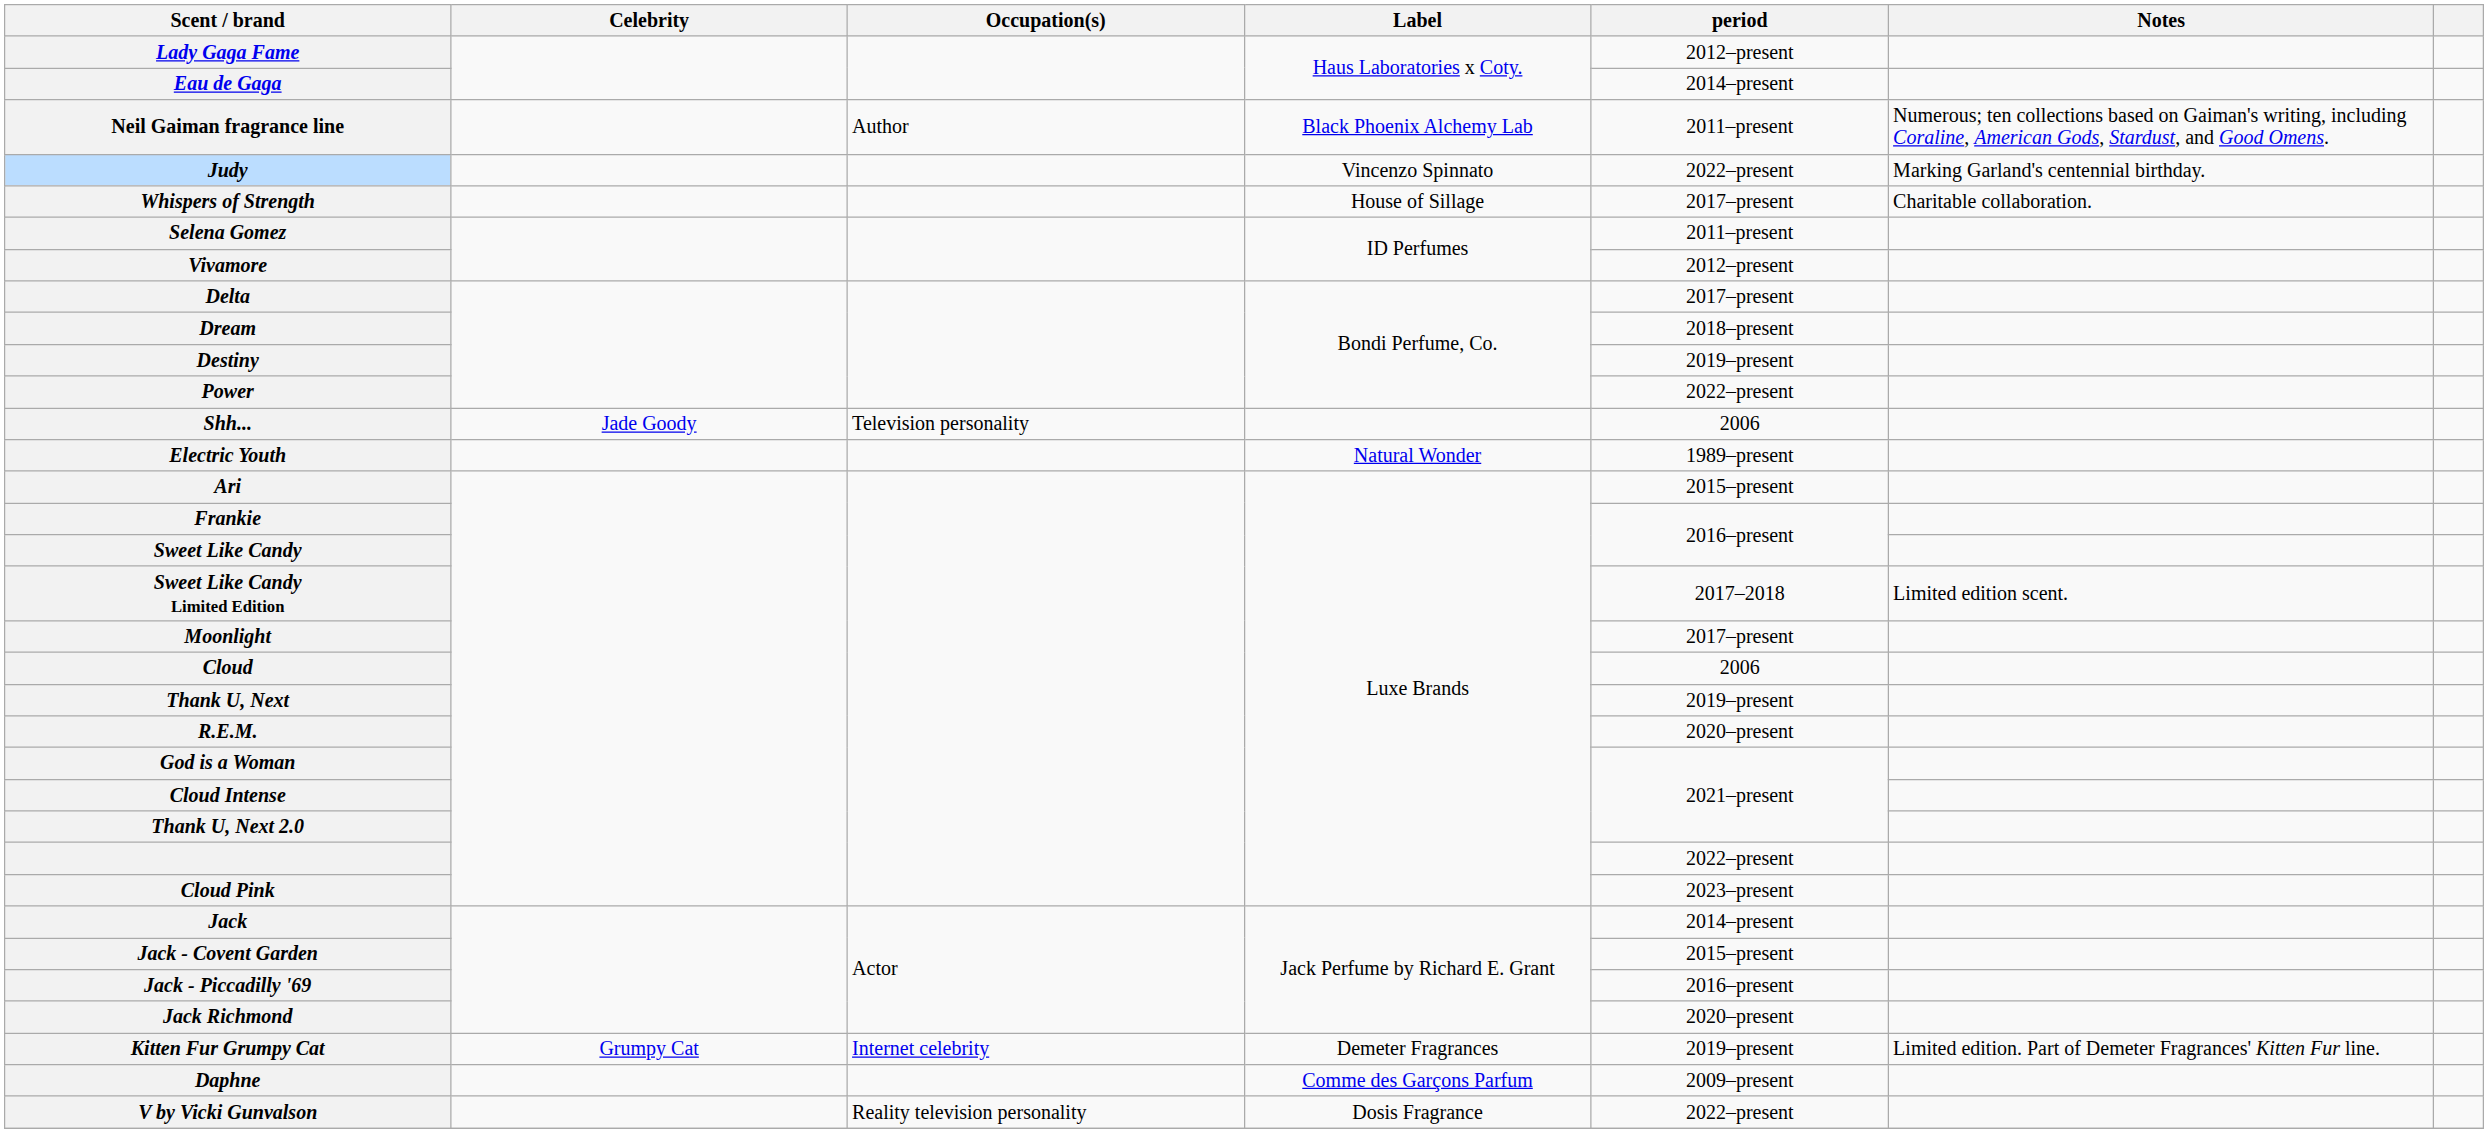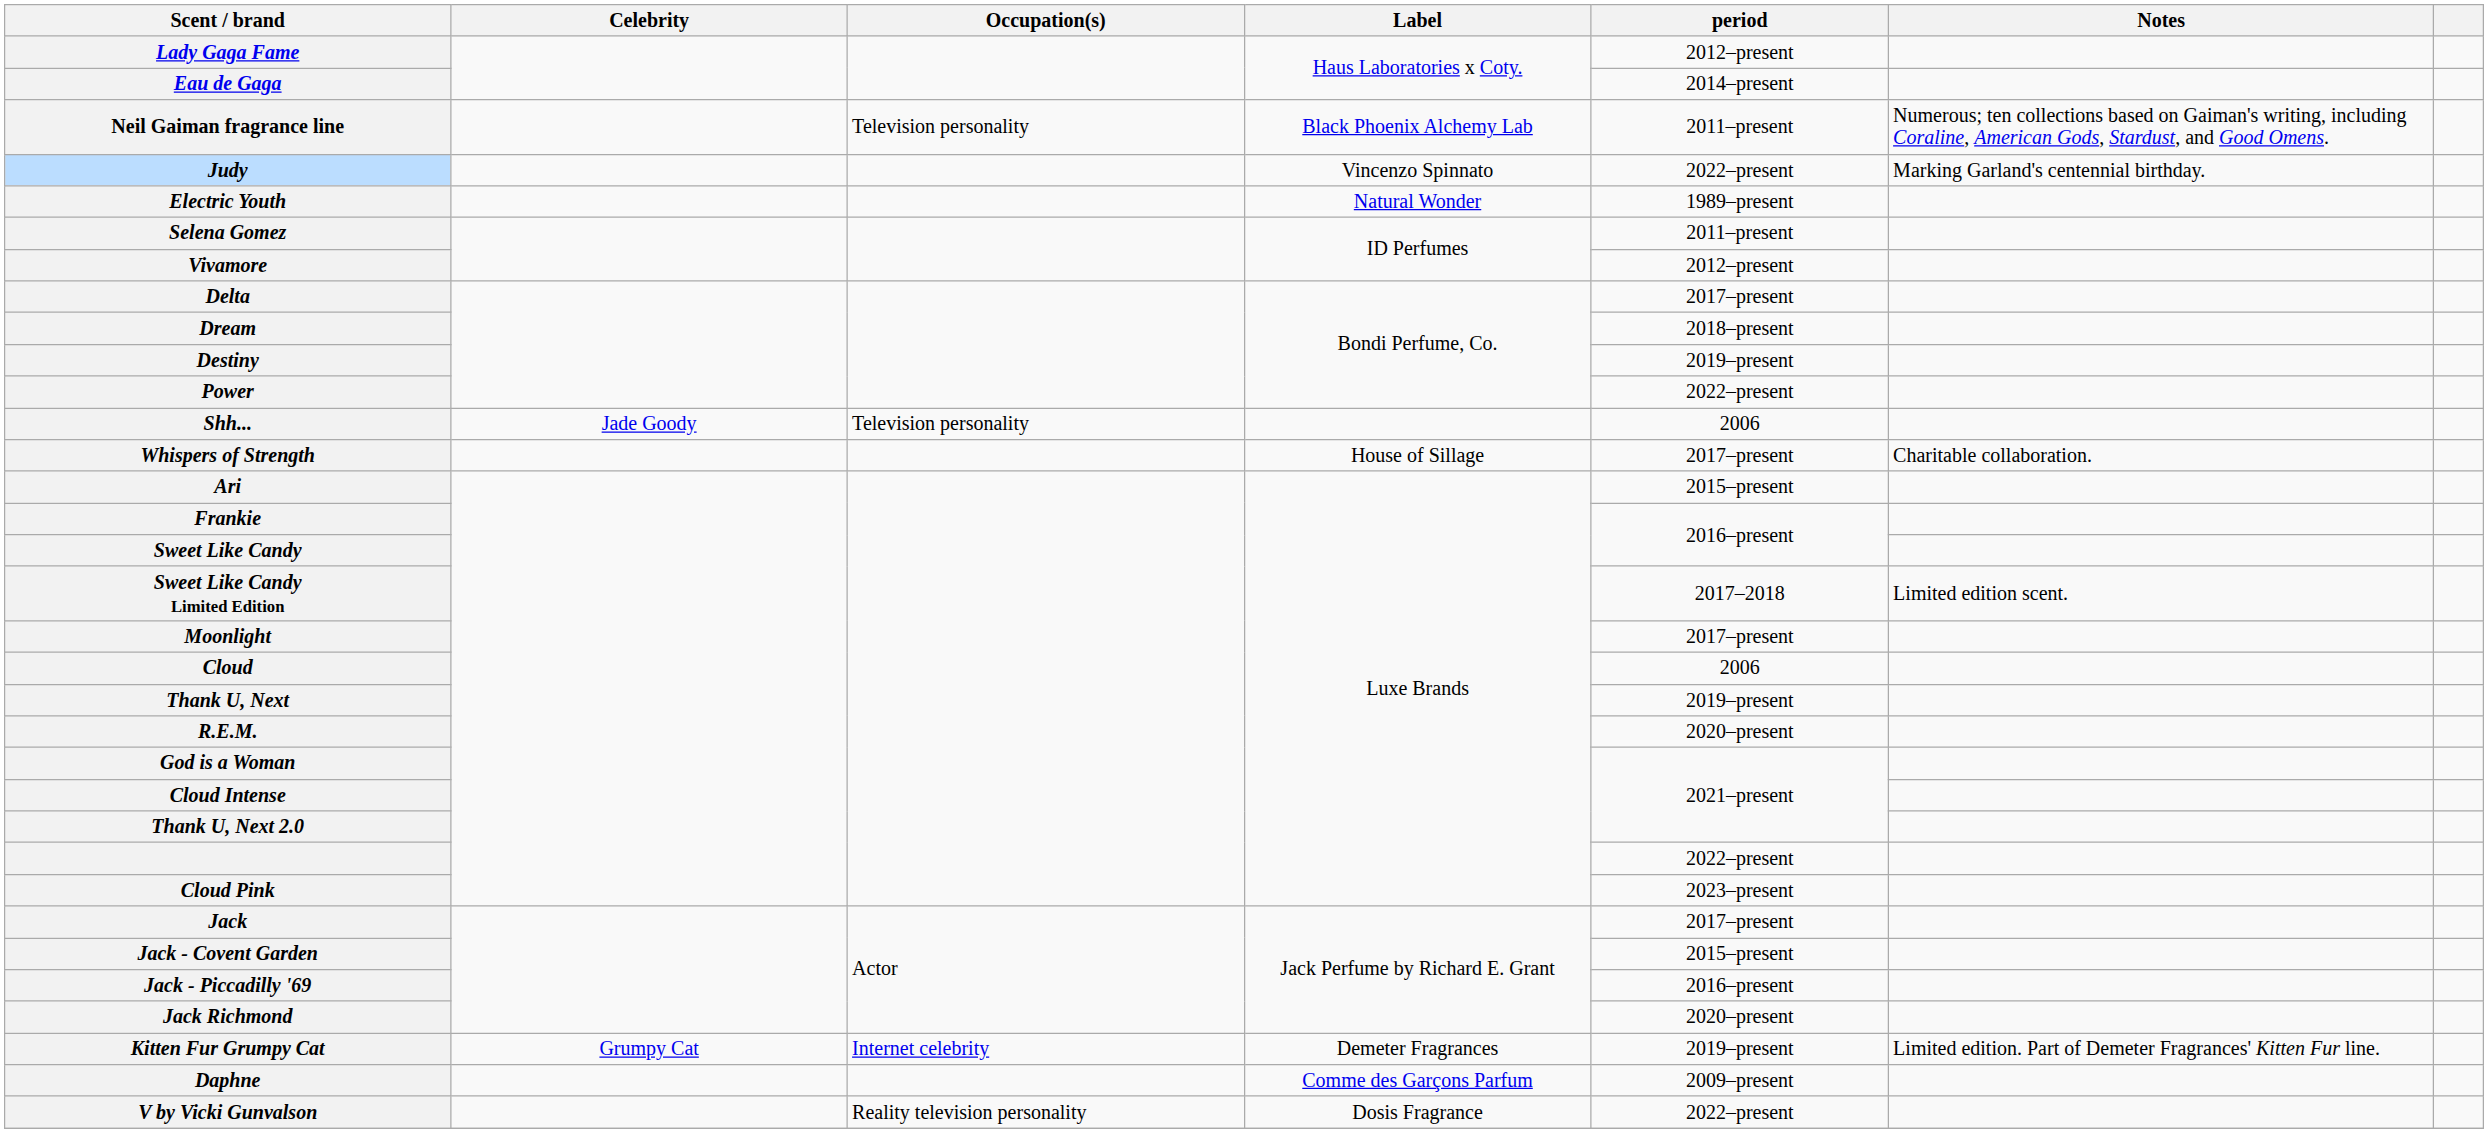(880, 126) Author -> (941, 126) Television personality
rows swapped: (228, 455) <-> (228, 201)
(1740, 921) 2014–present -> (1740, 921) 2017–present
